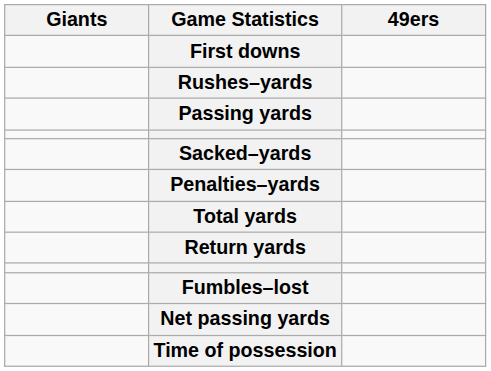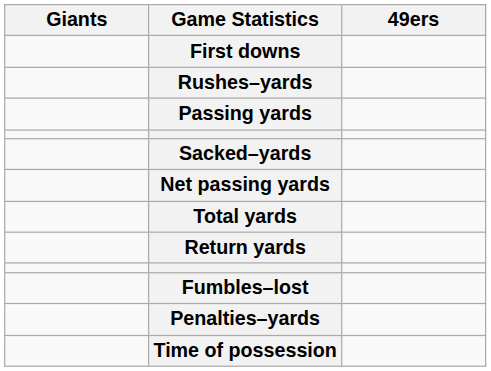rows swapped: (77, 319) <-> (77, 185)
